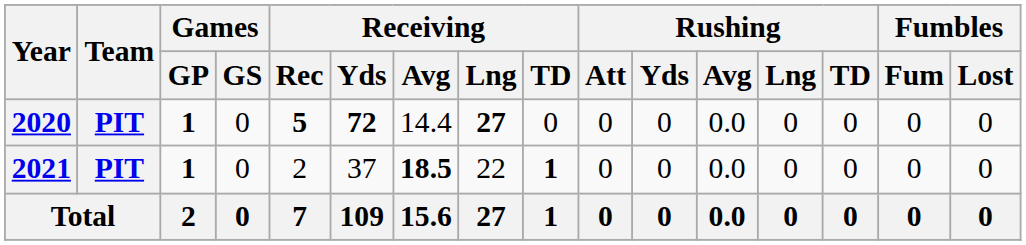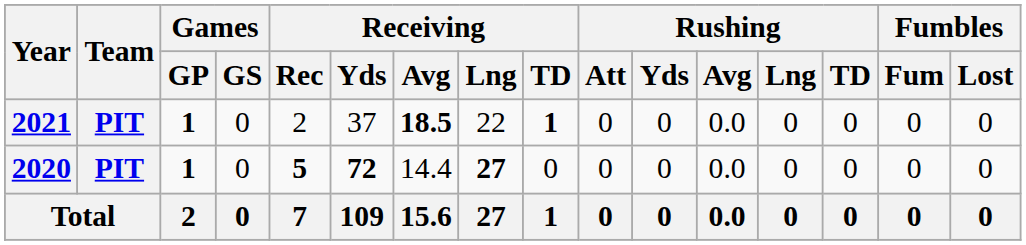rows swapped: (41, 121) <-> (41, 168)
